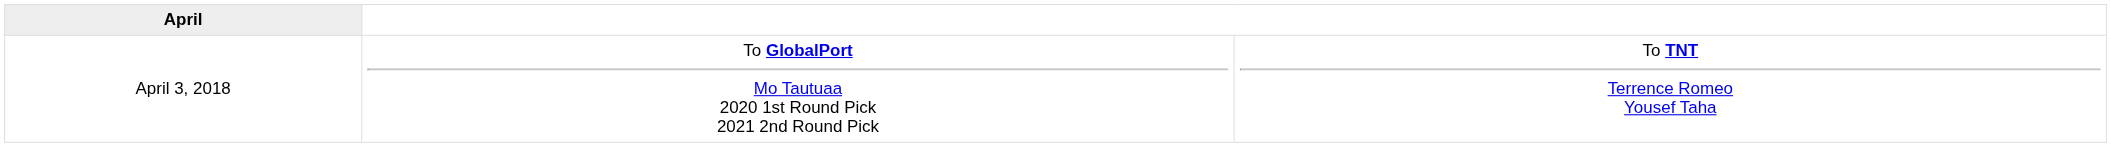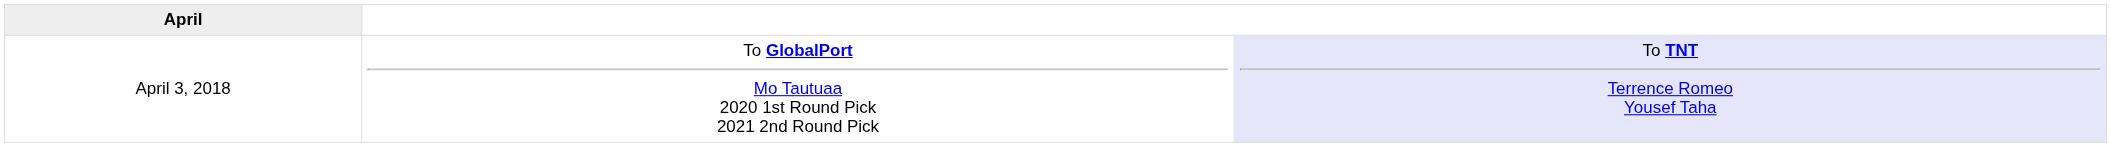(1670, 79) no background -> (1670, 79) lavender background
